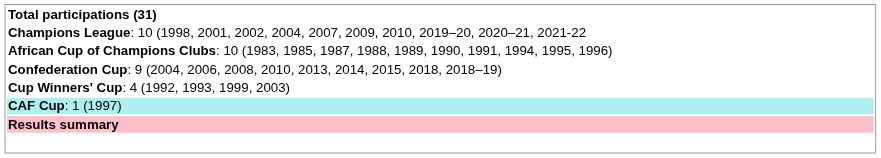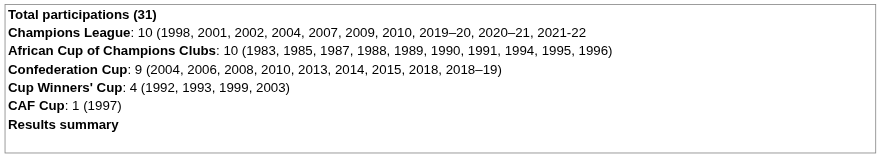(65, 106) paleturquoise background -> (65, 106) no background
(63, 124) pink background -> (63, 124) no background
